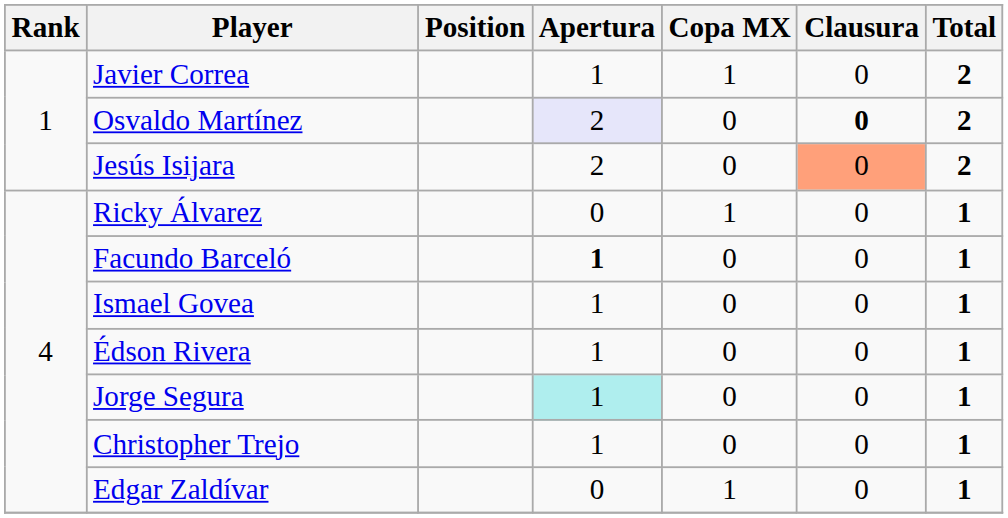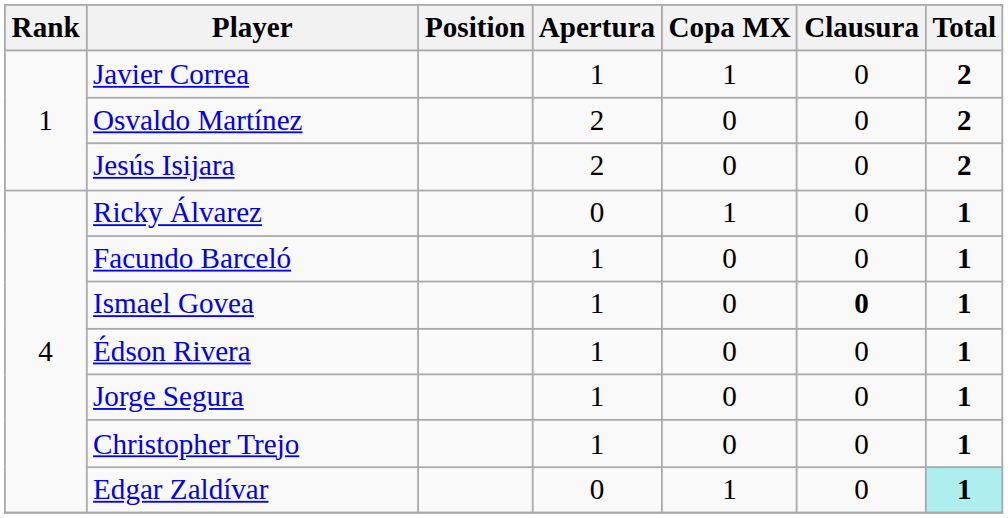(597, 119) lavender background -> (597, 119) no background
(862, 119) bold -> (862, 119) normal
(862, 166) lightsalmon background -> (862, 166) no background
(597, 258) bold -> (597, 258) normal
(862, 304) normal -> (862, 304) bold
(597, 397) paleturquoise background -> (597, 397) no background
(964, 489) no background -> (964, 489) paleturquoise background
